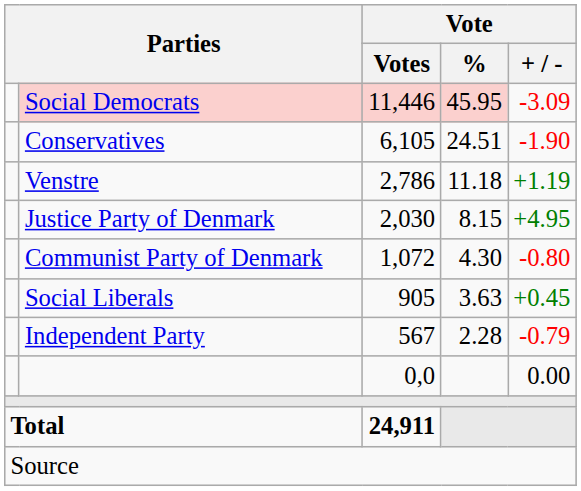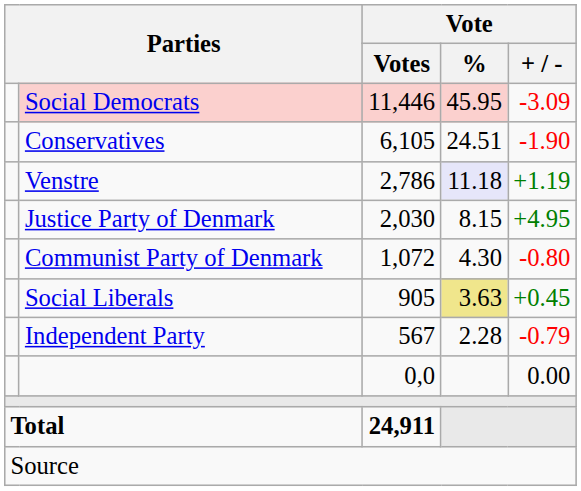(475, 180) no background -> (475, 180) lavender background
(480, 297) no background -> (480, 297) khaki background
